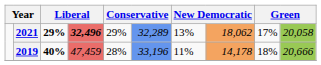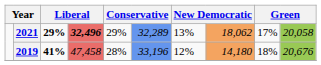(54, 51) 40% -> (54, 51) 41%
(86, 51) 47,459 -> (86, 51) 47,458
(184, 51) 11% -> (184, 51) 12%
(237, 51) 14,178 -> (237, 51) 14,180
(298, 51) 20,666 -> (298, 51) 20,676
